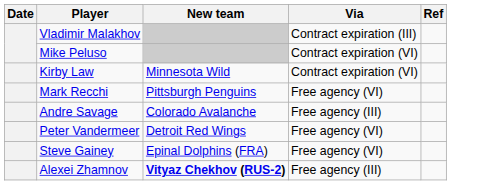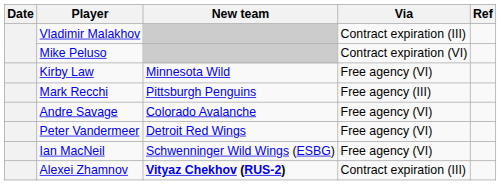(354, 72) Contract expiration (VI) -> (386, 72) Free agency (VI)
(337, 92) Free agency (VI) -> (386, 92) Free agency (III)
(336, 111) Free agency (III) -> (386, 111) Free agency (VI)
+ row: (72, 151)
- row: (77, 151)
(336, 170) Free agency (III) -> (403, 170) Contract expiration (III)
